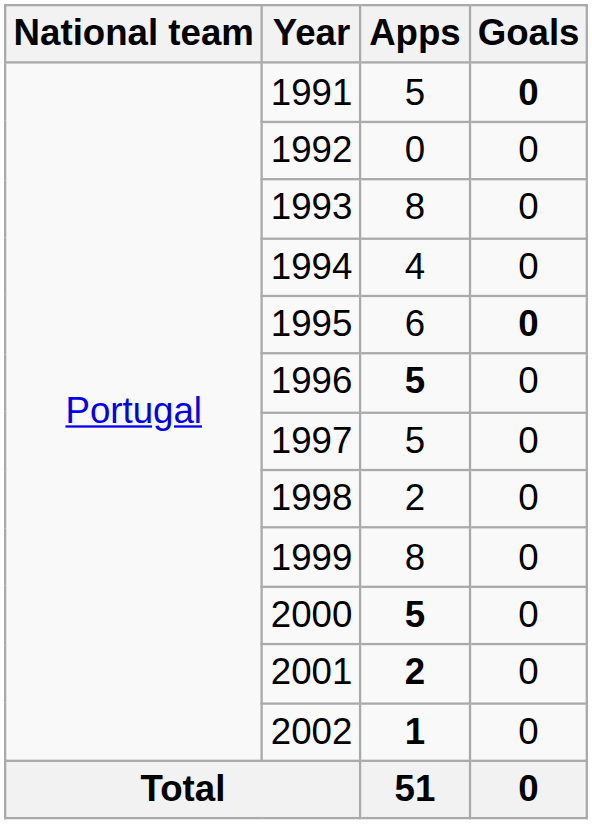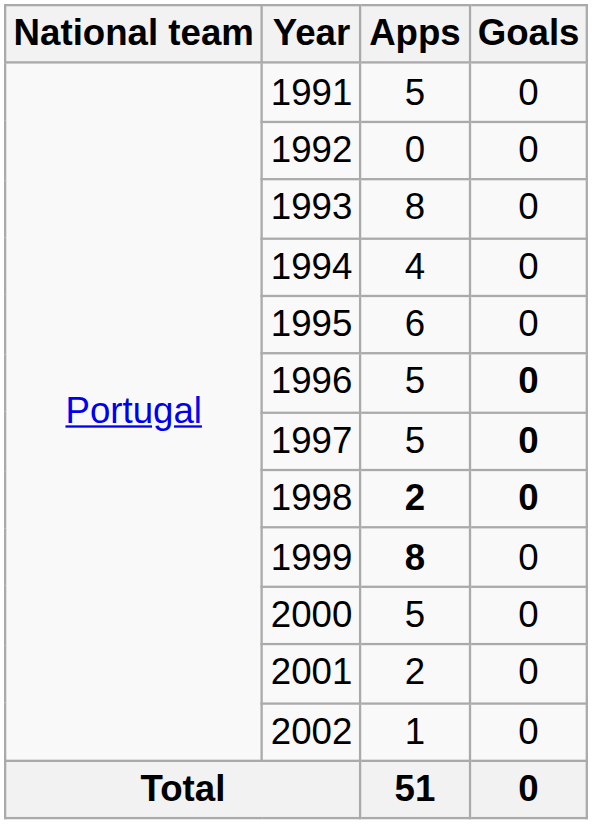(529, 91) bold -> (529, 91) normal
(529, 324) bold -> (529, 324) normal
(415, 382) bold -> (415, 382) normal
(529, 382) normal -> (529, 382) bold
(529, 440) normal -> (529, 440) bold
(415, 498) normal -> (415, 498) bold
(529, 498) normal -> (529, 498) bold
(415, 556) normal -> (415, 556) bold
(415, 614) bold -> (415, 614) normal
(415, 672) bold -> (415, 672) normal
(415, 730) bold -> (415, 730) normal
